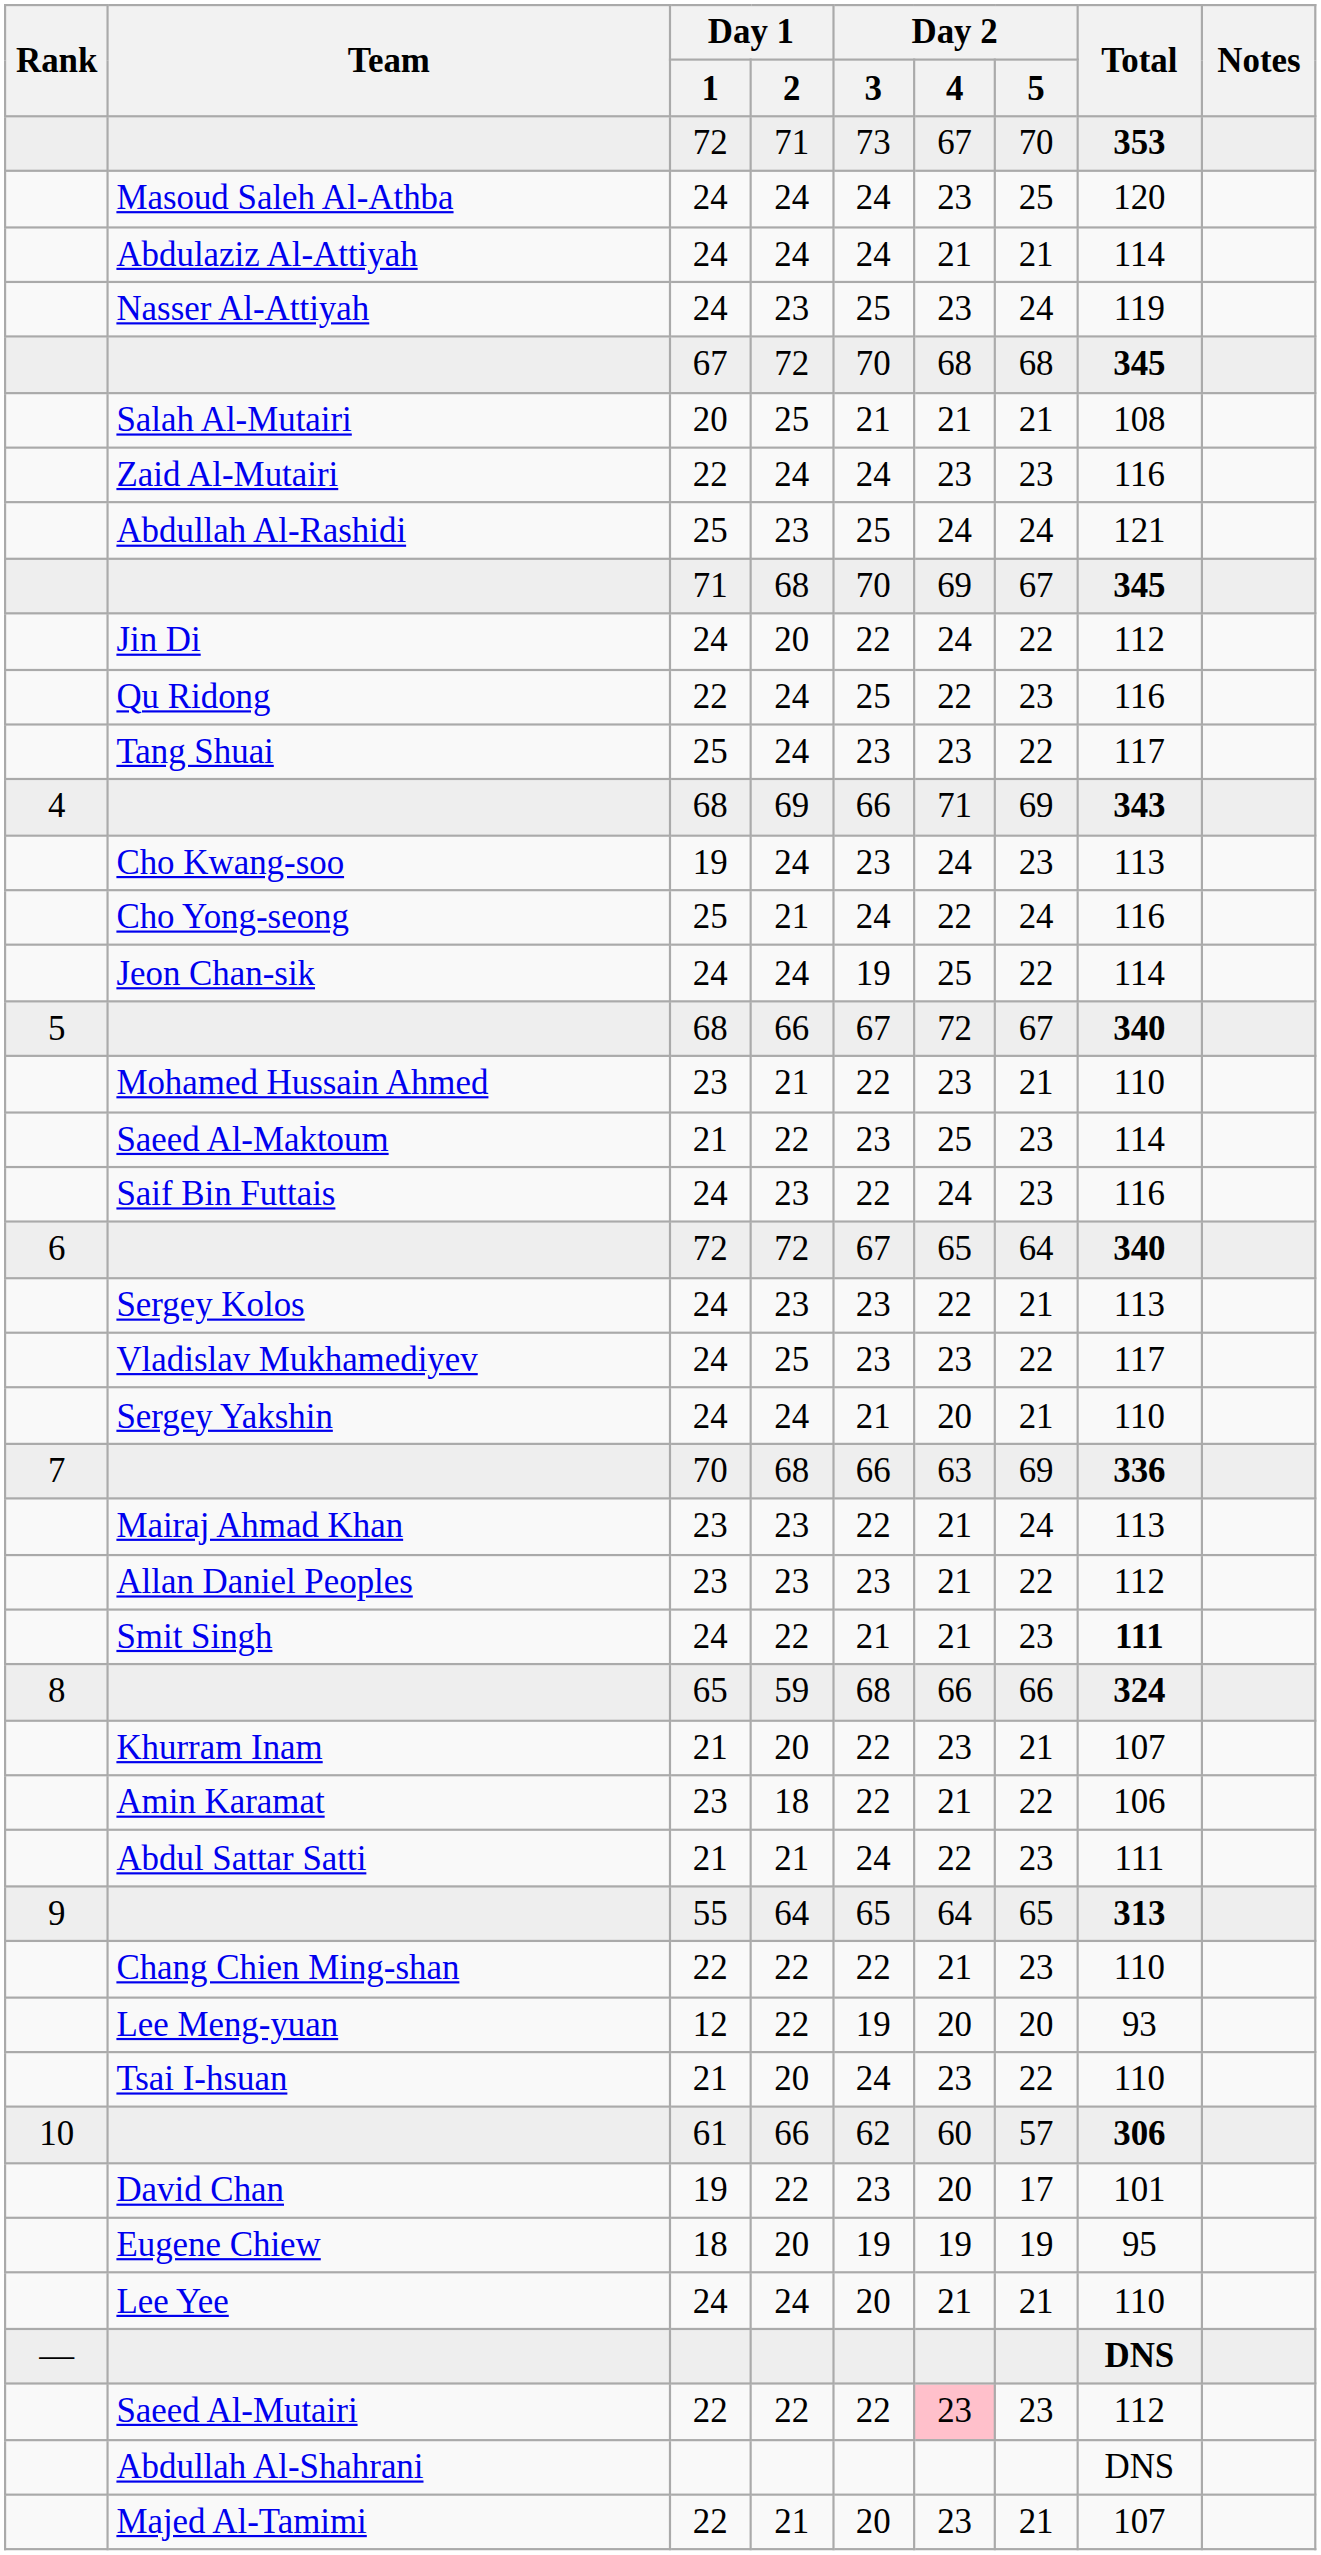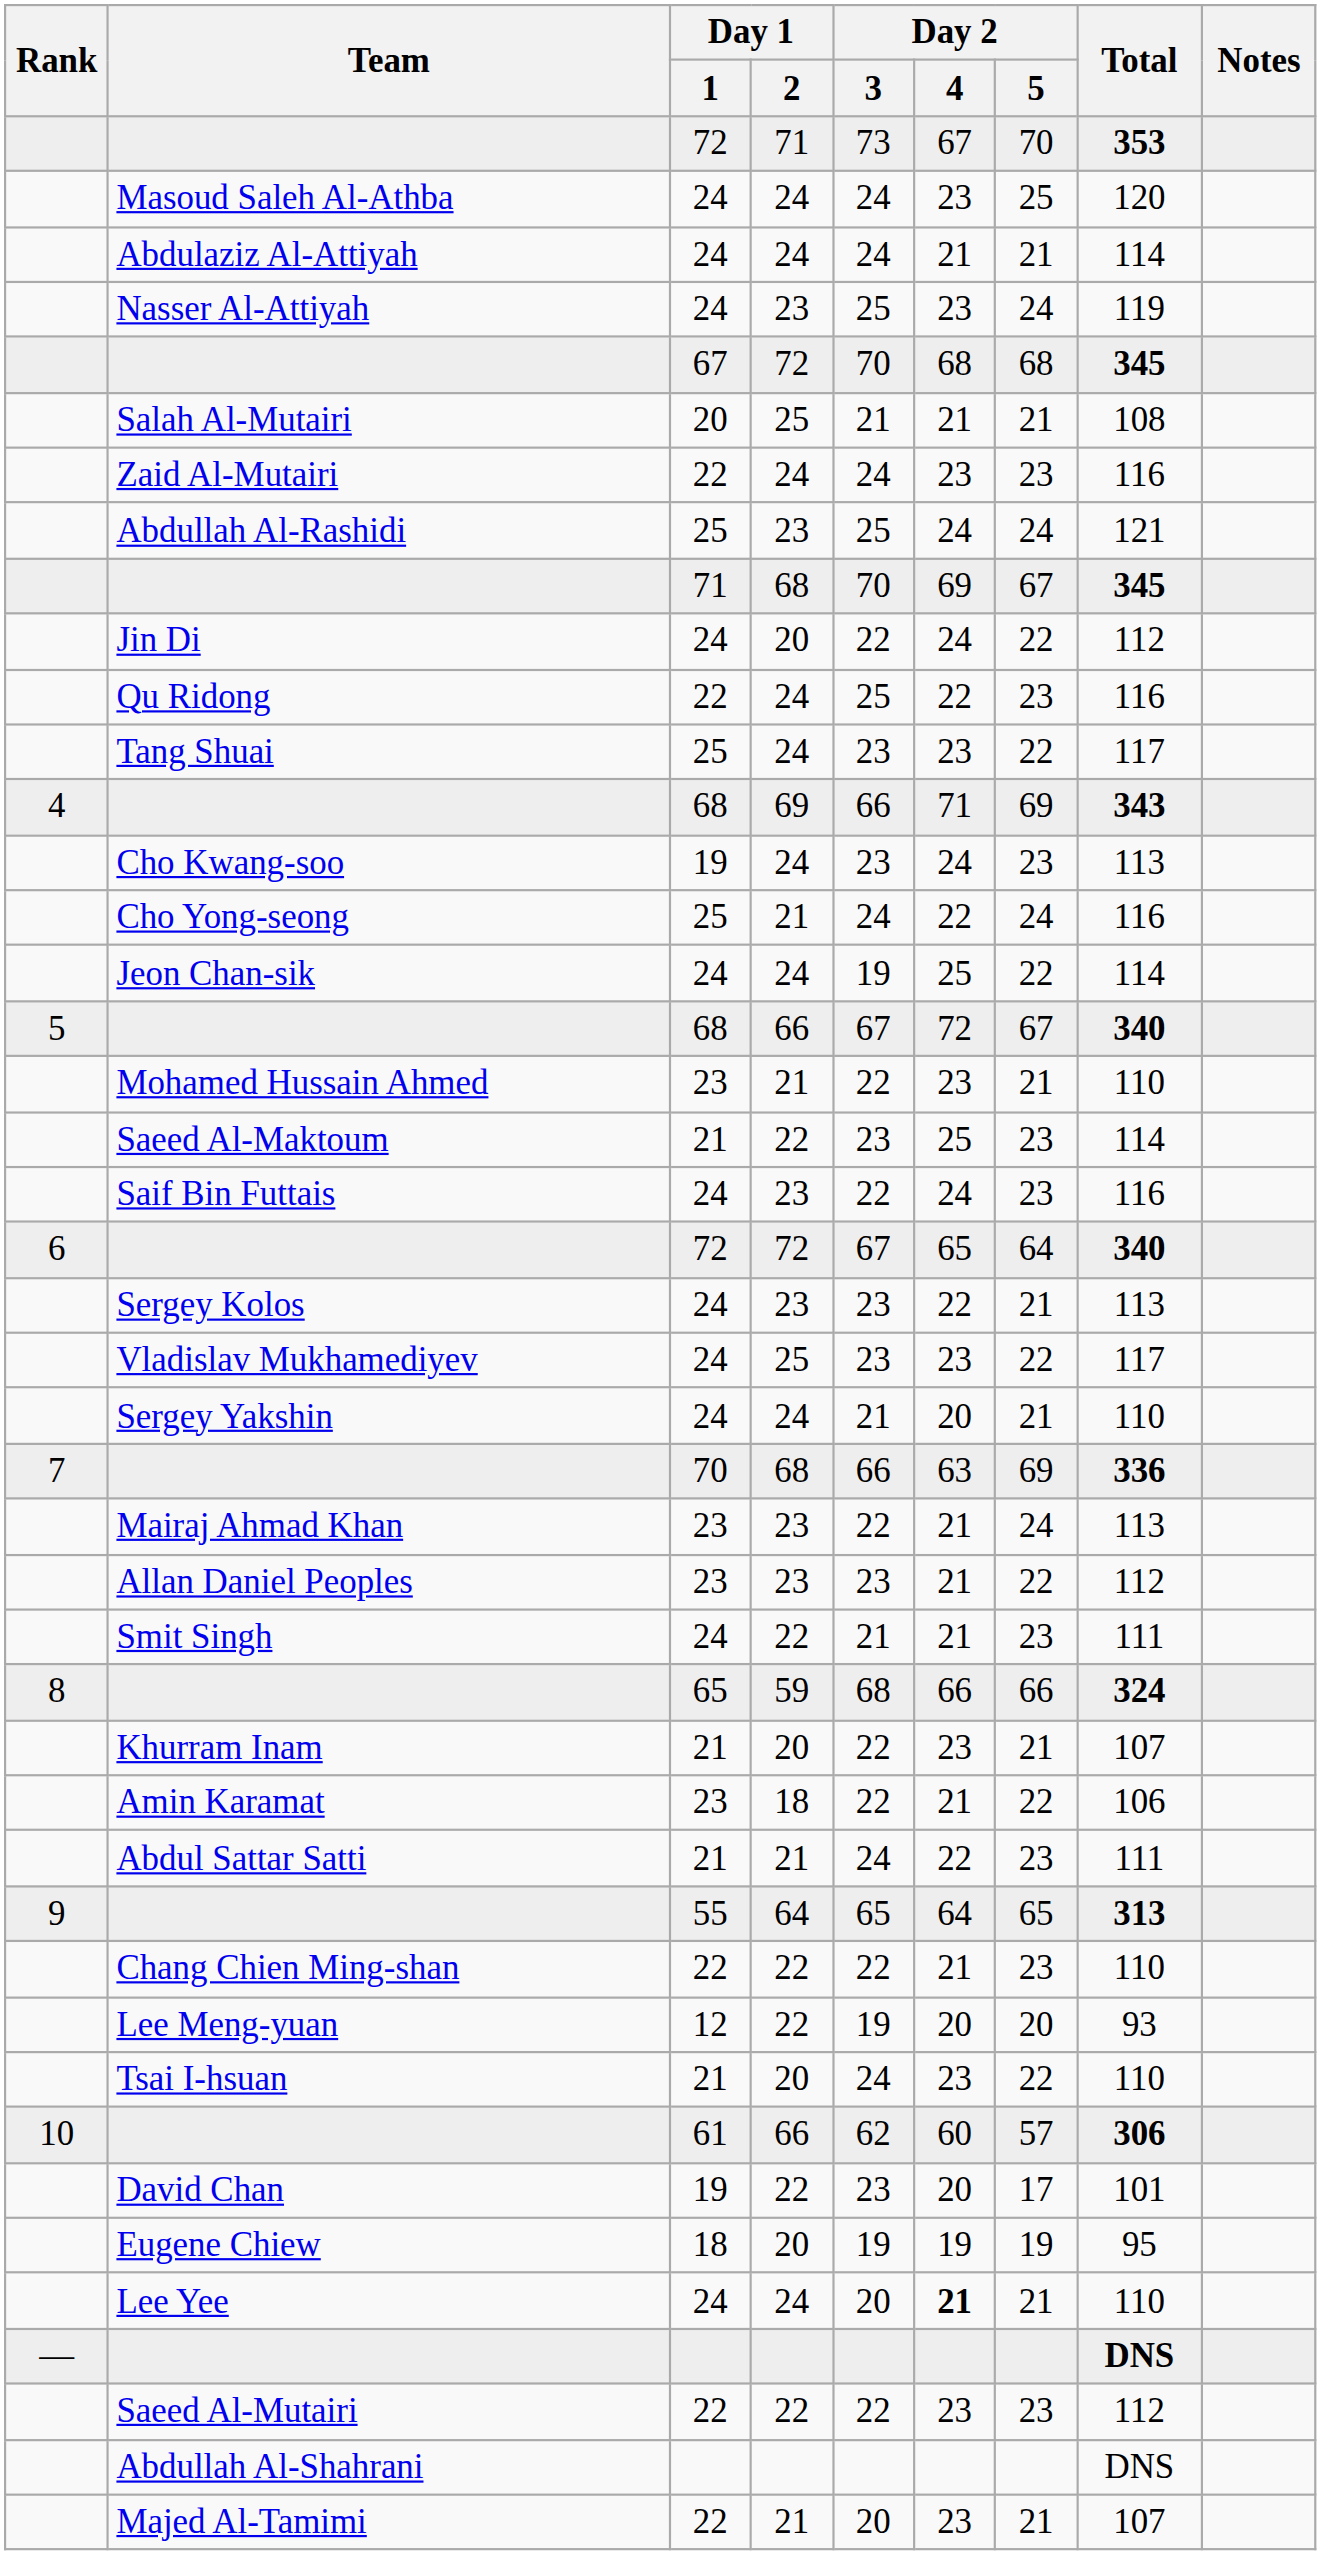(1139, 1636) bold -> (1139, 1636) normal
(955, 2300) normal -> (955, 2300) bold
(955, 2410) pink background -> (955, 2410) no background
